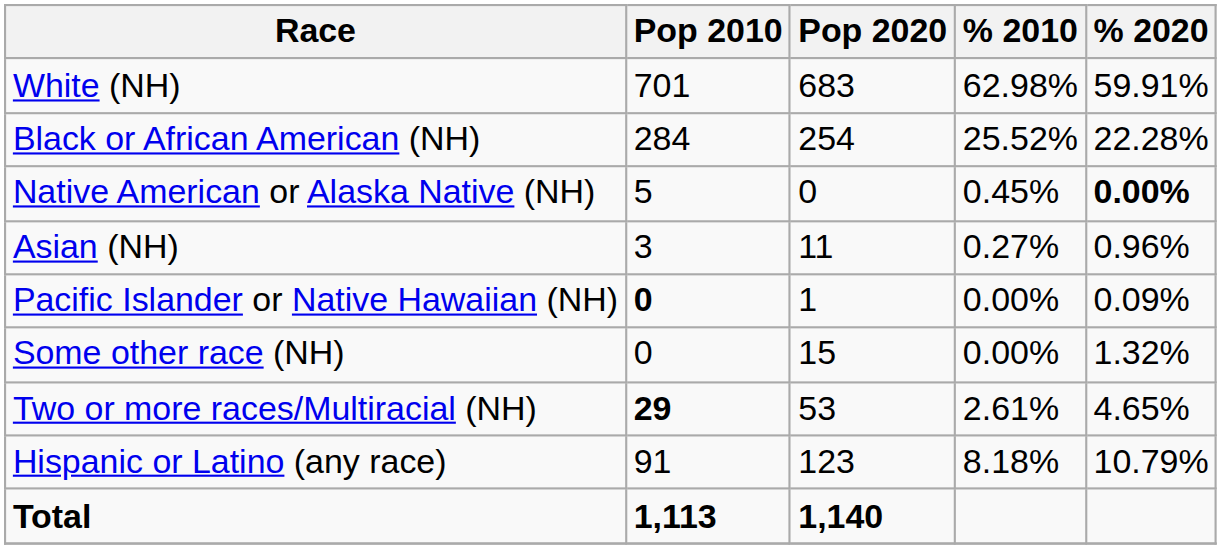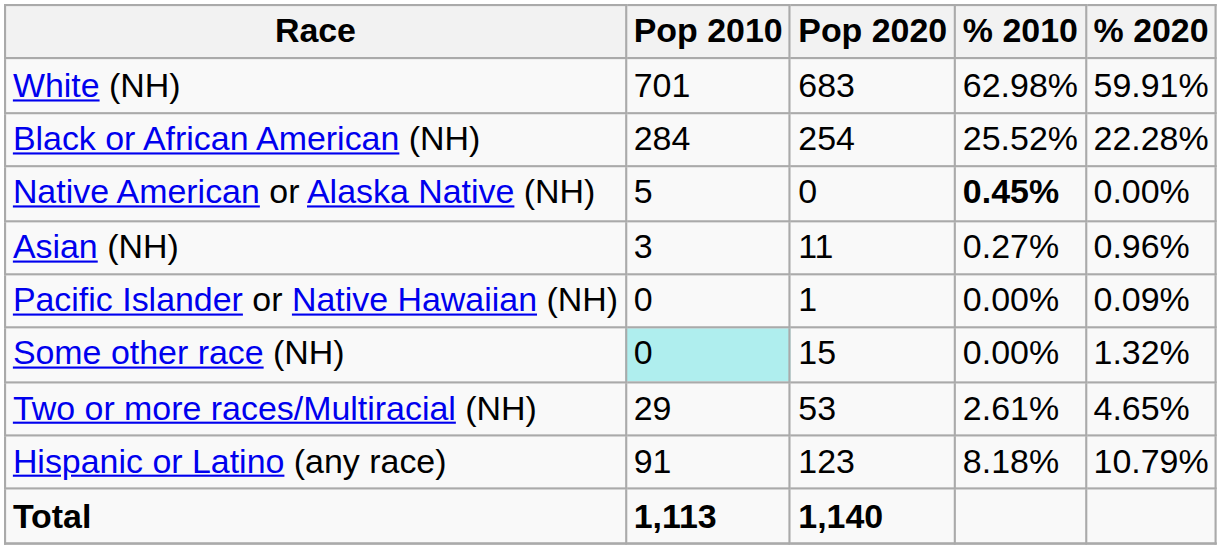(1011, 192) normal -> (1011, 192) bold
(1142, 192) bold -> (1142, 192) normal
(643, 300) bold -> (643, 300) normal
(643, 354) no background -> (643, 354) paleturquoise background
(653, 407) bold -> (653, 407) normal
